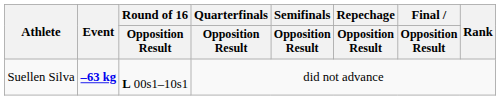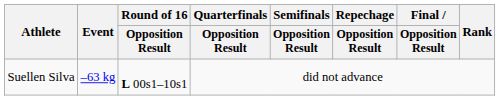(98, 77) bold -> (98, 77) normal
